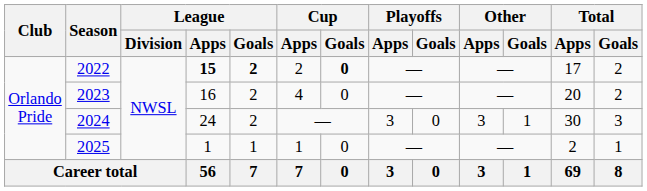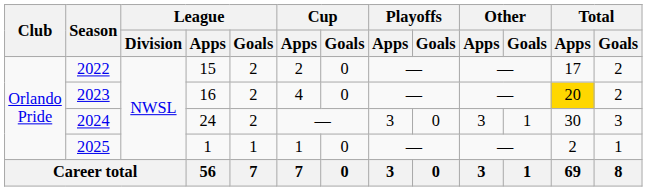(208, 69) bold -> (208, 69) normal
(253, 69) bold -> (253, 69) normal
(345, 69) bold -> (345, 69) normal
(573, 95) no background -> (573, 95) gold background
